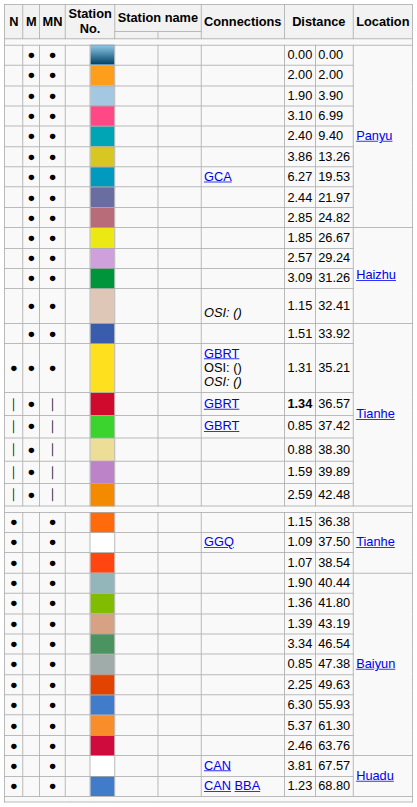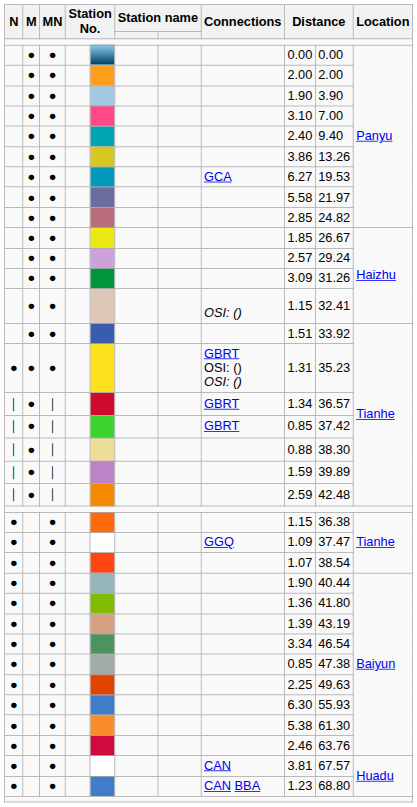(331, 116) 6.99 -> (331, 116) 7.00
(300, 197) 2.44 -> (300, 197) 5.58
(334, 368) 35.21 -> (334, 368) 35.23
(300, 404) bold -> (300, 404) normal
(334, 542) 37.50 -> (334, 542) 37.47
(300, 725) 5.37 -> (300, 725) 5.38
